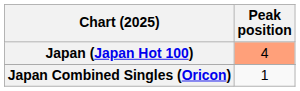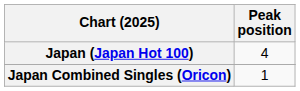(265, 53) lightsalmon background -> (265, 53) no background
